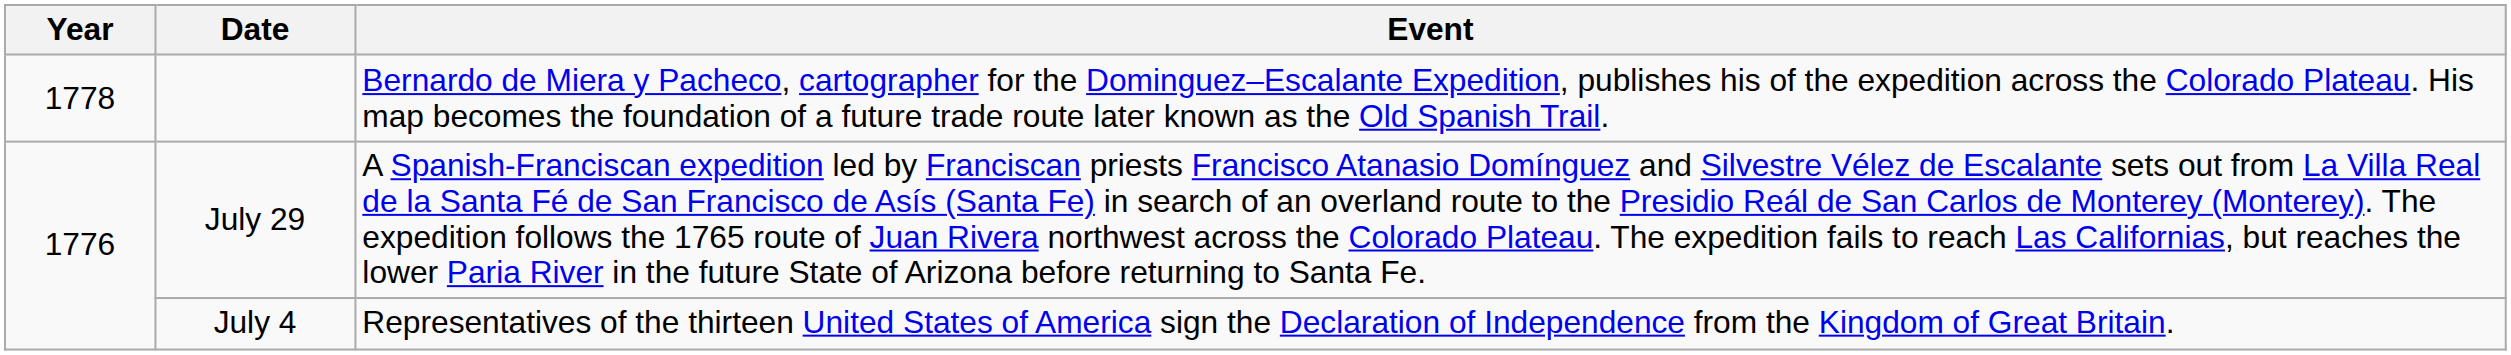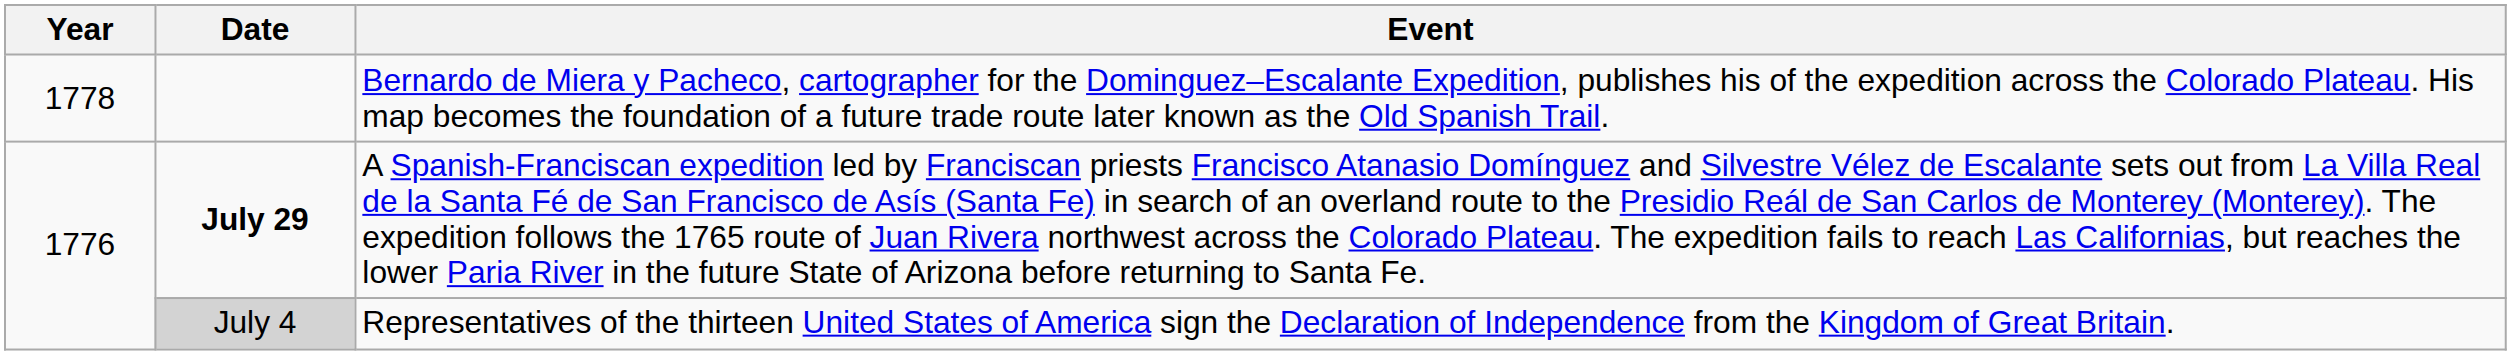(255, 219) normal -> (255, 219) bold
(255, 322) no background -> (255, 322) lightgrey background
